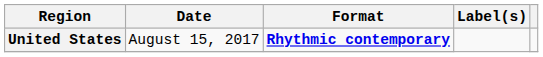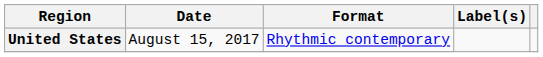(358, 40) bold -> (358, 40) normal
